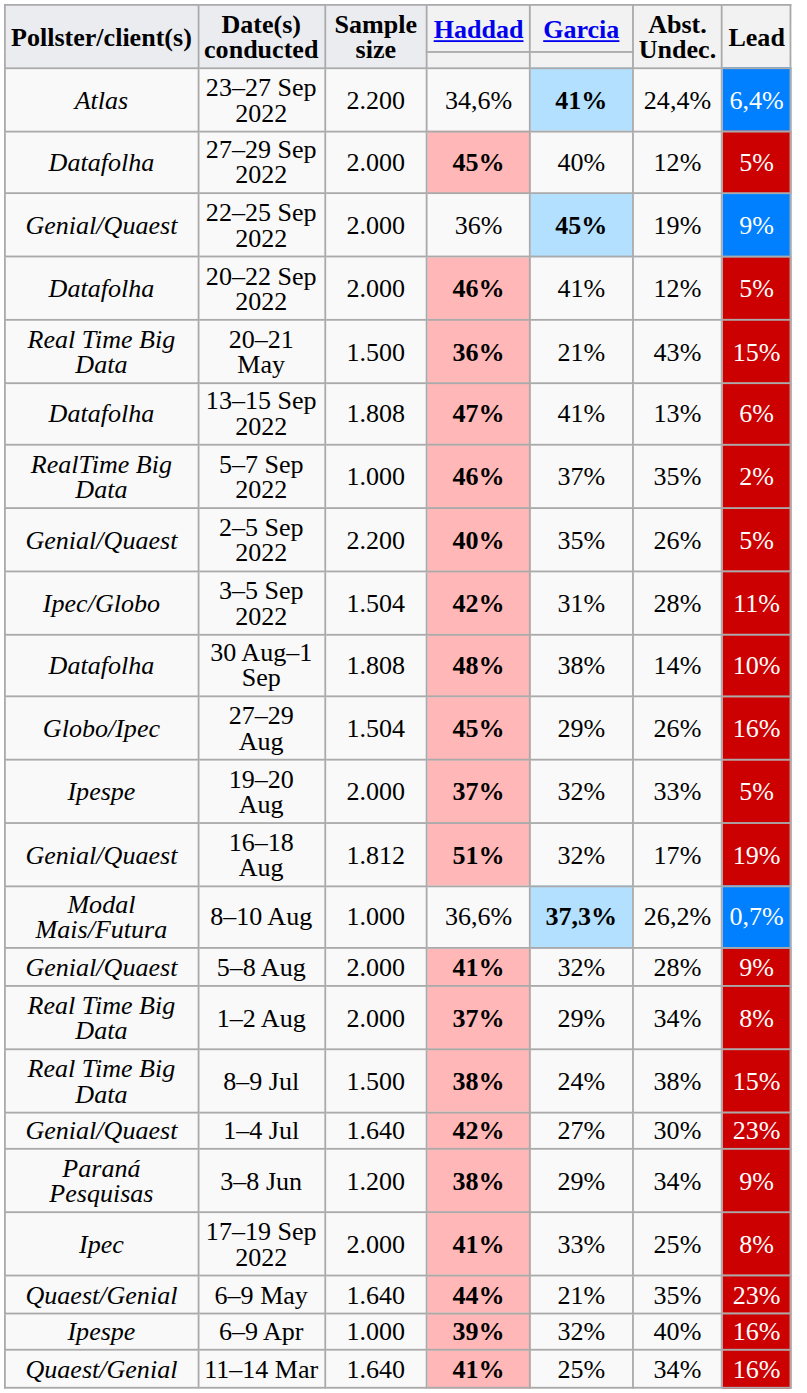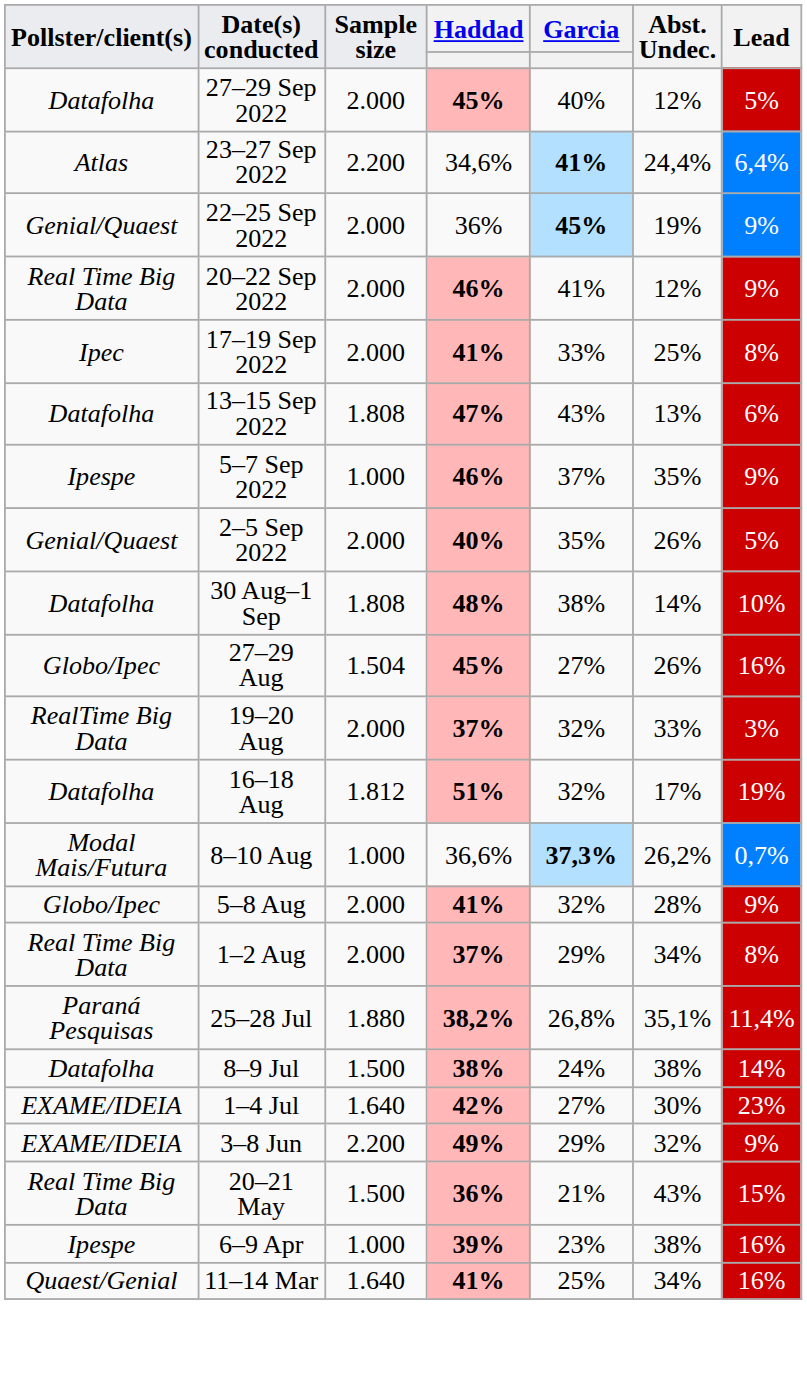rows swapped: (261, 163) <-> (261, 100)
(101, 288) Datafolha -> (101, 288) Real Time Big Data
(757, 288) 5% -> (762, 288) 9%
rows swapped: (261, 1244) <-> (261, 351)
(581, 414) 41% -> (581, 414) 43%
(101, 477) RealTime Big Data -> (101, 477) Ipespe
(757, 477) 2% -> (762, 477) 9%
(376, 540) 2.200 -> (376, 540) 2.000
- row: (261, 603)
(581, 729) 29% -> (581, 666) 27%
(101, 792) Ipespe -> (101, 729) RealTime Big Data
(757, 792) 5% -> (762, 729) 3%
(101, 854) Genial/Quaest -> (101, 792) Datafolha
(101, 968) Genial/Quaest -> (101, 905) Globo/Ipec
+ row: (261, 1018)
(101, 1081) Real Time Big Data -> (101, 1068) Datafolha
(757, 1081) 15% -> (762, 1068) 14%
(101, 1131) Genial/Quaest -> (101, 1106) EXAME/IDEIA
(101, 1181) Paraná Pesquisas -> (101, 1143) EXAME/IDEIA
(376, 1181) 1.200 -> (376, 1143) 2.200
(479, 1181) 38% -> (479, 1143) 49%
(677, 1181) 34% -> (677, 1143) 32%
- row: (261, 1294)
(581, 1332) 32% -> (581, 1244) 23%
(677, 1332) 40% -> (677, 1244) 38%
